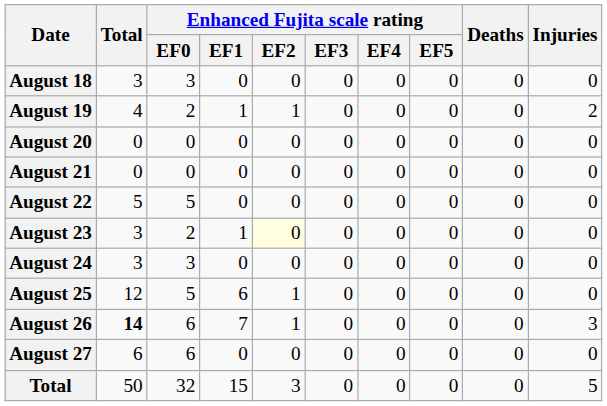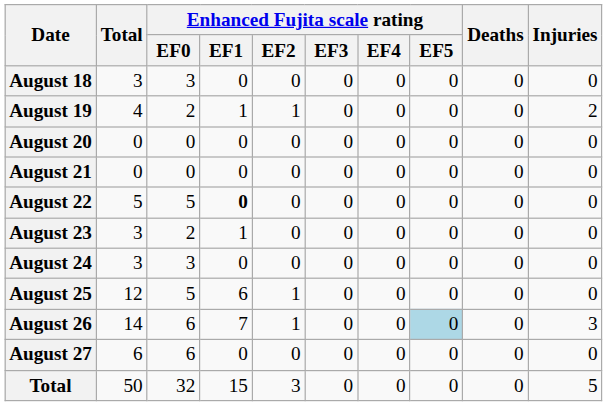(243, 202) normal -> (243, 202) bold
(296, 232) lightyellow background -> (296, 232) no background
(133, 324) bold -> (133, 324) normal
(453, 324) no background -> (453, 324) lightblue background
